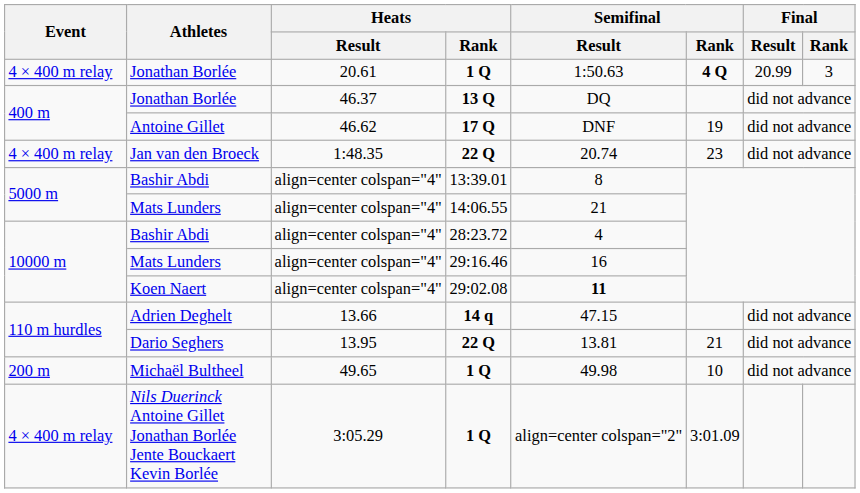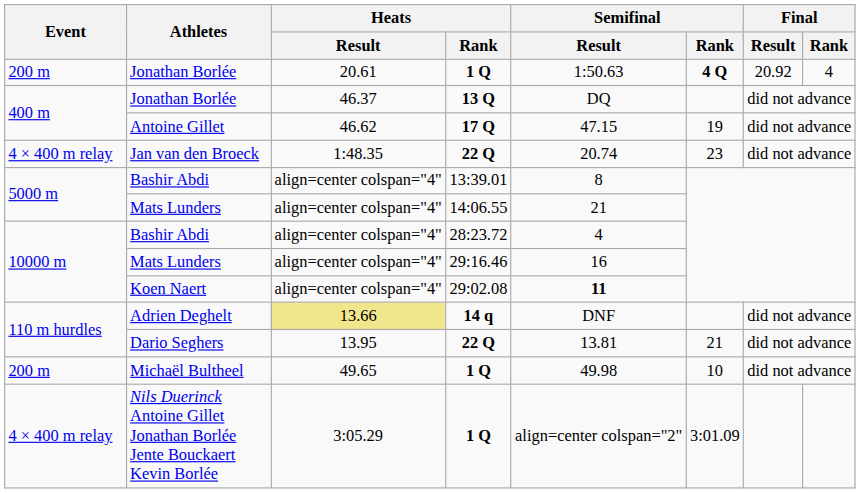(60, 72) 4 × 400 m relay -> (29, 72) 200 m
(773, 72) 20.99 -> (773, 72) 20.92
(829, 72) 3 -> (829, 72) 4
(599, 126) DNF -> (599, 126) 47.15
(358, 316) no background -> (358, 316) khaki background
(599, 316) 47.15 -> (599, 316) DNF
